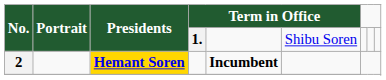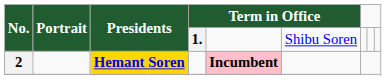(244, 62) no background -> (244, 62) pink background
